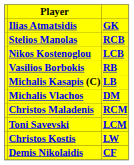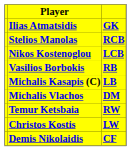- row: (51, 110)
- row: (39, 124)
+ row: (44, 110)
